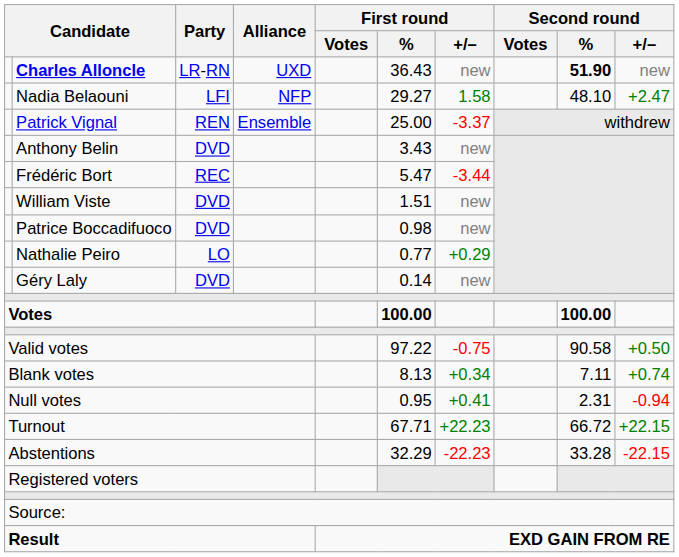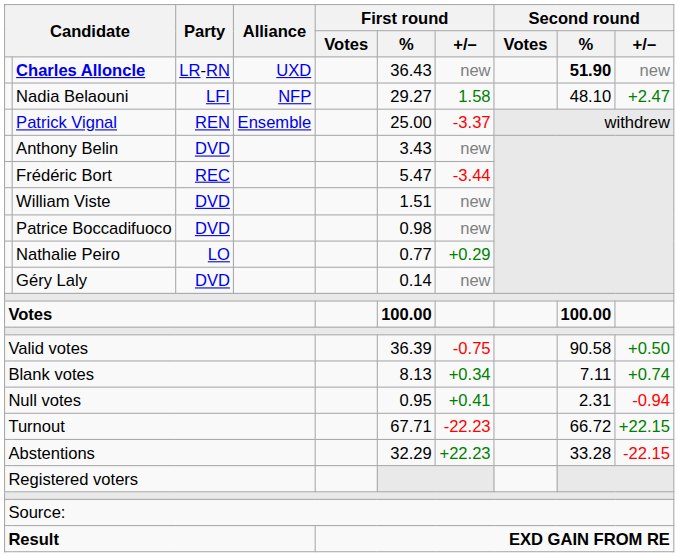(411, 348) 97.22 -> (411, 348) 36.39
(465, 427) +22.23 -> (467, 427) -22.23
(467, 453) -22.23 -> (465, 453) +22.23
